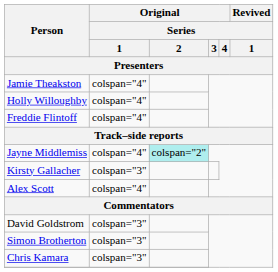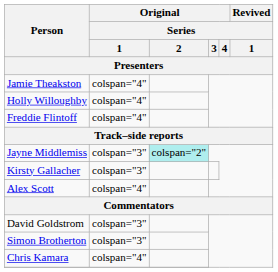(119, 153) colspan="4" -> (119, 153) colspan="3"
(119, 258) colspan="3" -> (119, 258) colspan="4"
